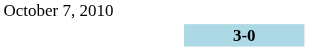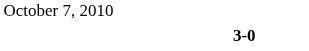(244, 35) lightblue background -> (244, 35) no background
